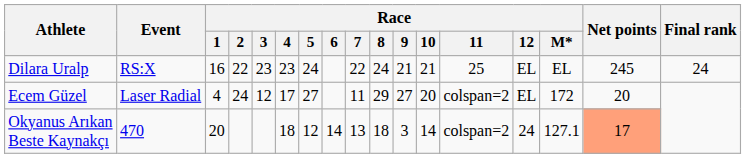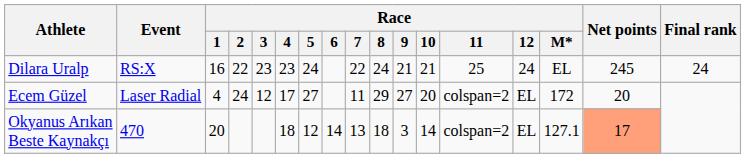(526, 69) EL -> (526, 69) 24
(526, 131) 24 -> (526, 131) EL
